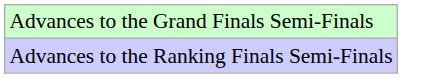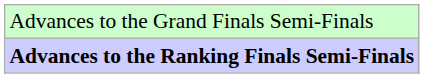(201, 55) normal -> (212, 55) bold
